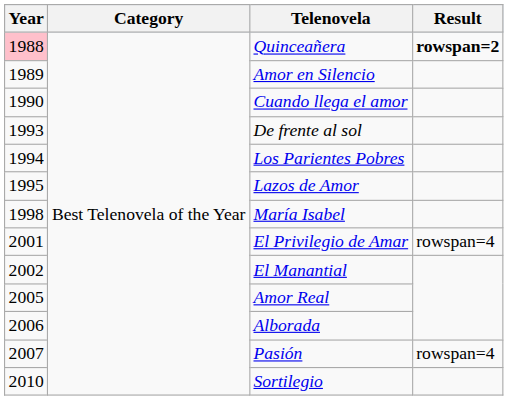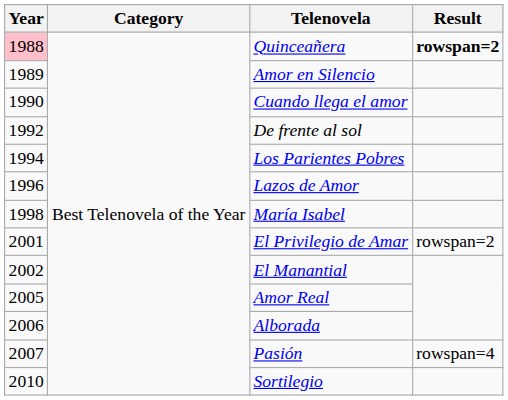(26, 130) 1993 -> (26, 130) 1992
(26, 185) 1995 -> (26, 185) 1996
(455, 241) rowspan=4 -> (455, 241) rowspan=2
